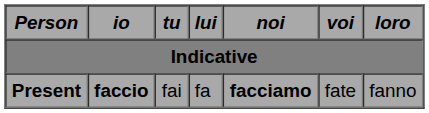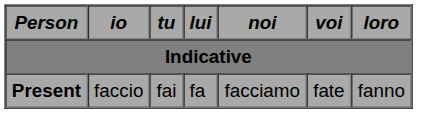(121, 90) bold -> (119, 90) normal
(271, 90) bold -> (262, 90) normal
